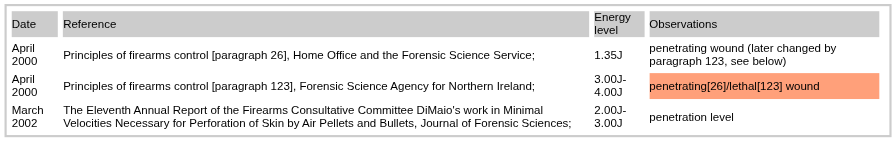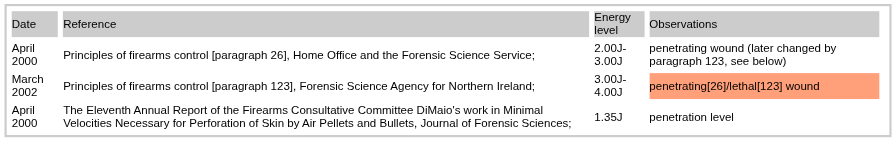(608, 55) 1.35J -> (610, 55) 2.00J-3.00J
(25, 86) April 2000 -> (28, 86) March 2002
(28, 117) March 2002 -> (25, 117) April 2000
(610, 117) 2.00J-3.00J -> (608, 117) 1.35J
